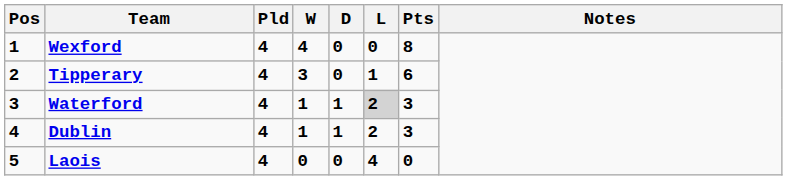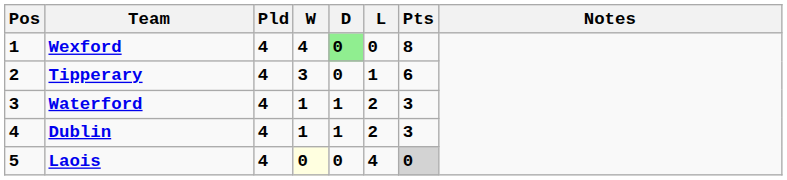(338, 47) no background -> (338, 47) lightgreen background
(373, 104) lightgrey background -> (373, 104) no background
(303, 161) no background -> (303, 161) lightyellow background
(408, 161) no background -> (408, 161) lightgrey background
